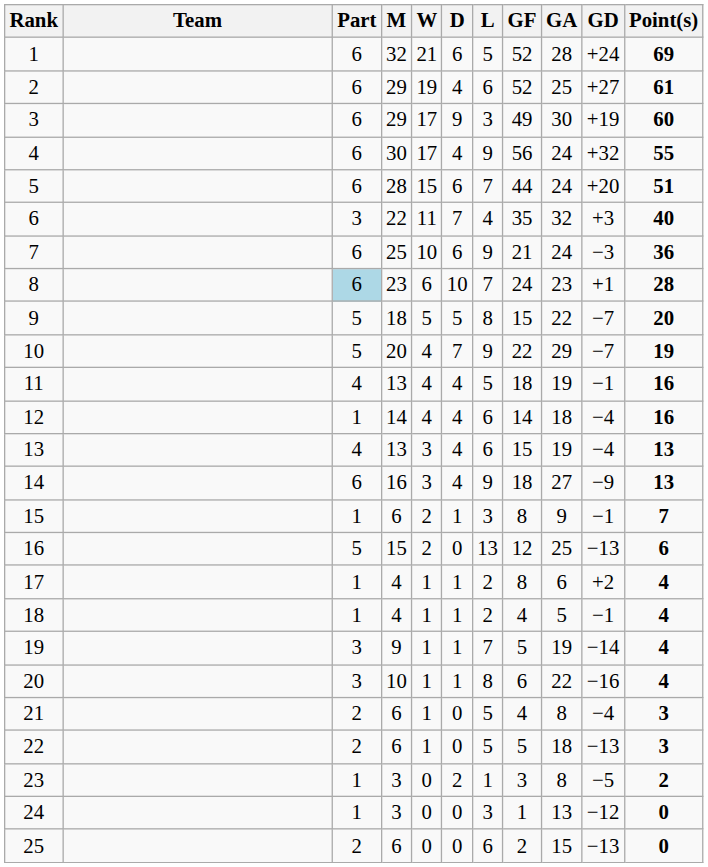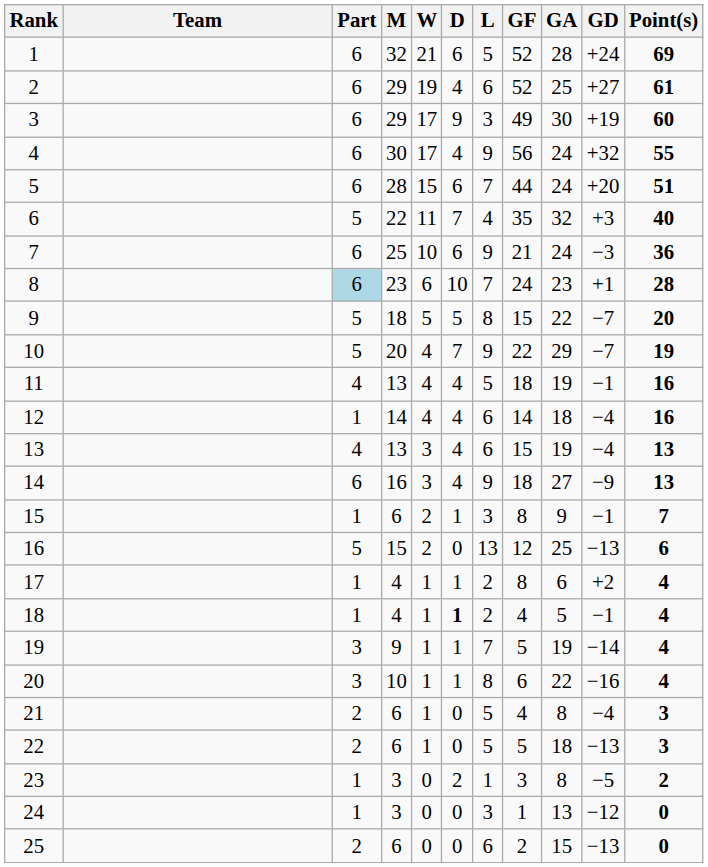(357, 218) 3 -> (357, 218) 5
(457, 614) normal -> (457, 614) bold
